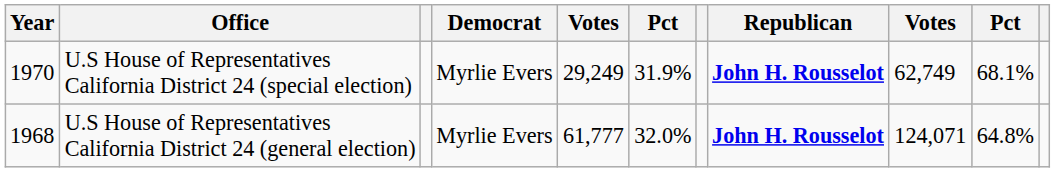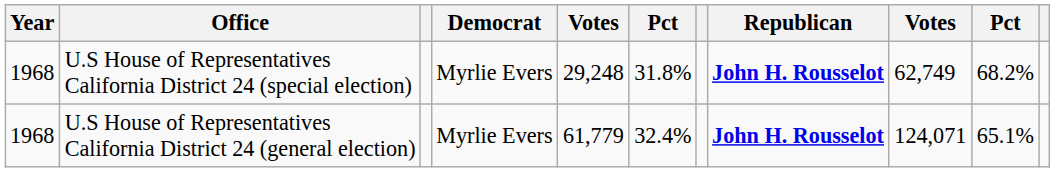(32, 72) 1970 -> (32, 72) 1968
(593, 72) 29,249 -> (593, 72) 29,248
(663, 72) 31.9% -> (663, 72) 31.8%
(1005, 72) 68.1% -> (1005, 72) 68.2%
(593, 135) 61,777 -> (593, 135) 61,779
(663, 135) 32.0% -> (663, 135) 32.4%
(1005, 135) 64.8% -> (1005, 135) 65.1%
